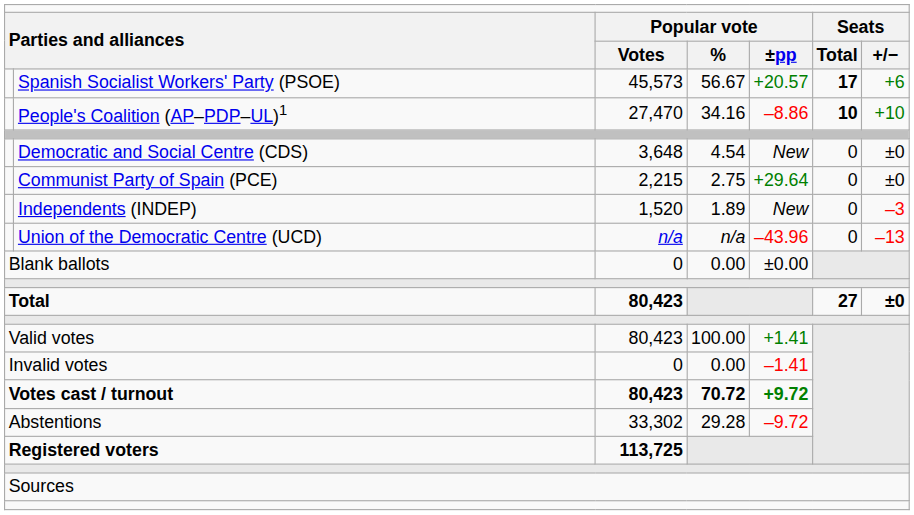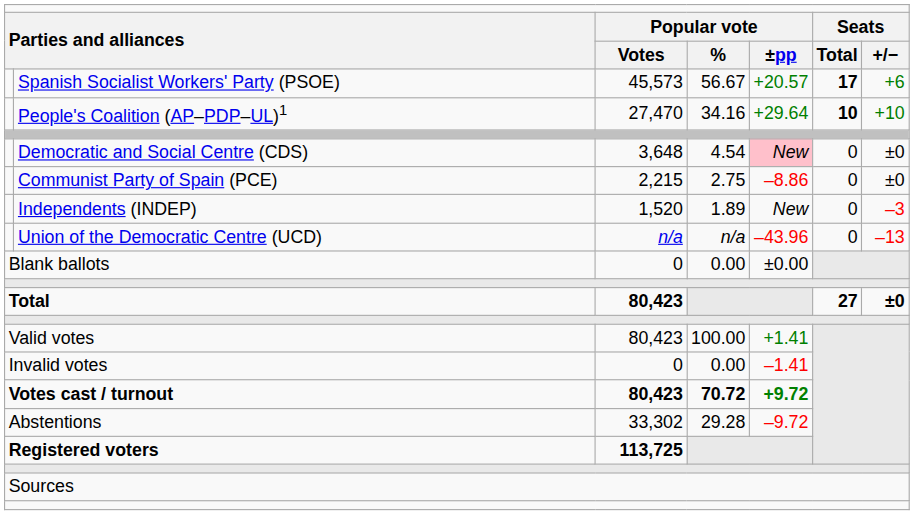(786, 113) –8.86 -> (781, 113) +29.64
(791, 152) no background -> (791, 152) pink background
(781, 180) +29.64 -> (786, 180) –8.86
